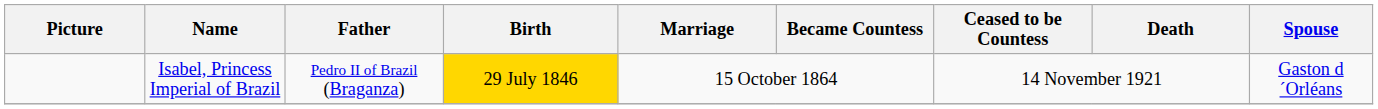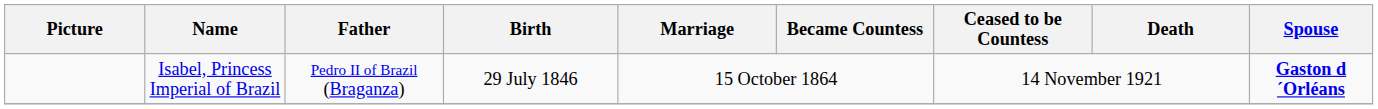(531, 78) gold background -> (531, 78) no background
(1311, 78) normal -> (1311, 78) bold
